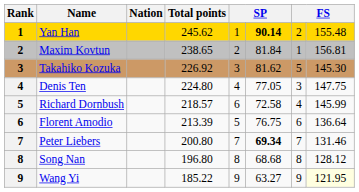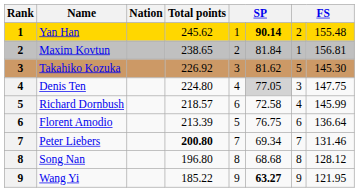(268, 86) no background -> (268, 86) lightgrey background
(197, 141) normal -> (197, 141) bold
(268, 141) bold -> (268, 141) normal
(268, 178) normal -> (268, 178) bold
(330, 178) lightyellow background -> (330, 178) no background
